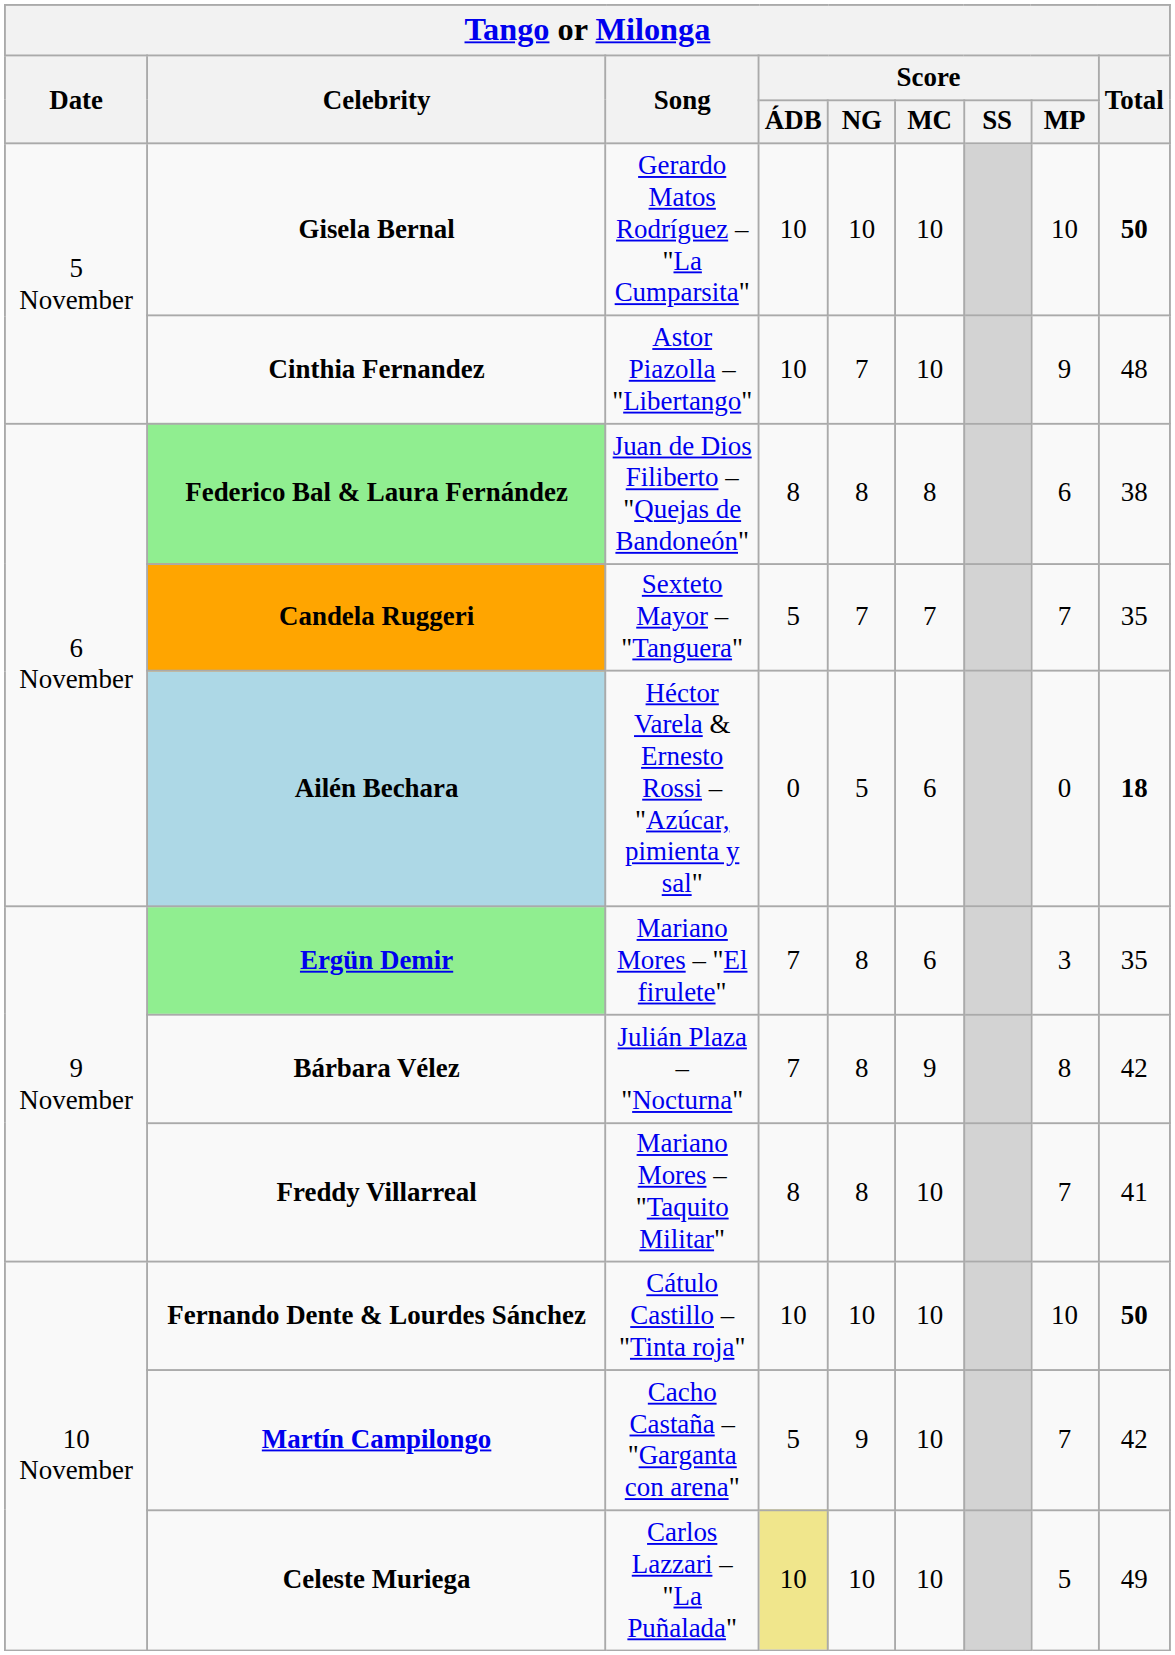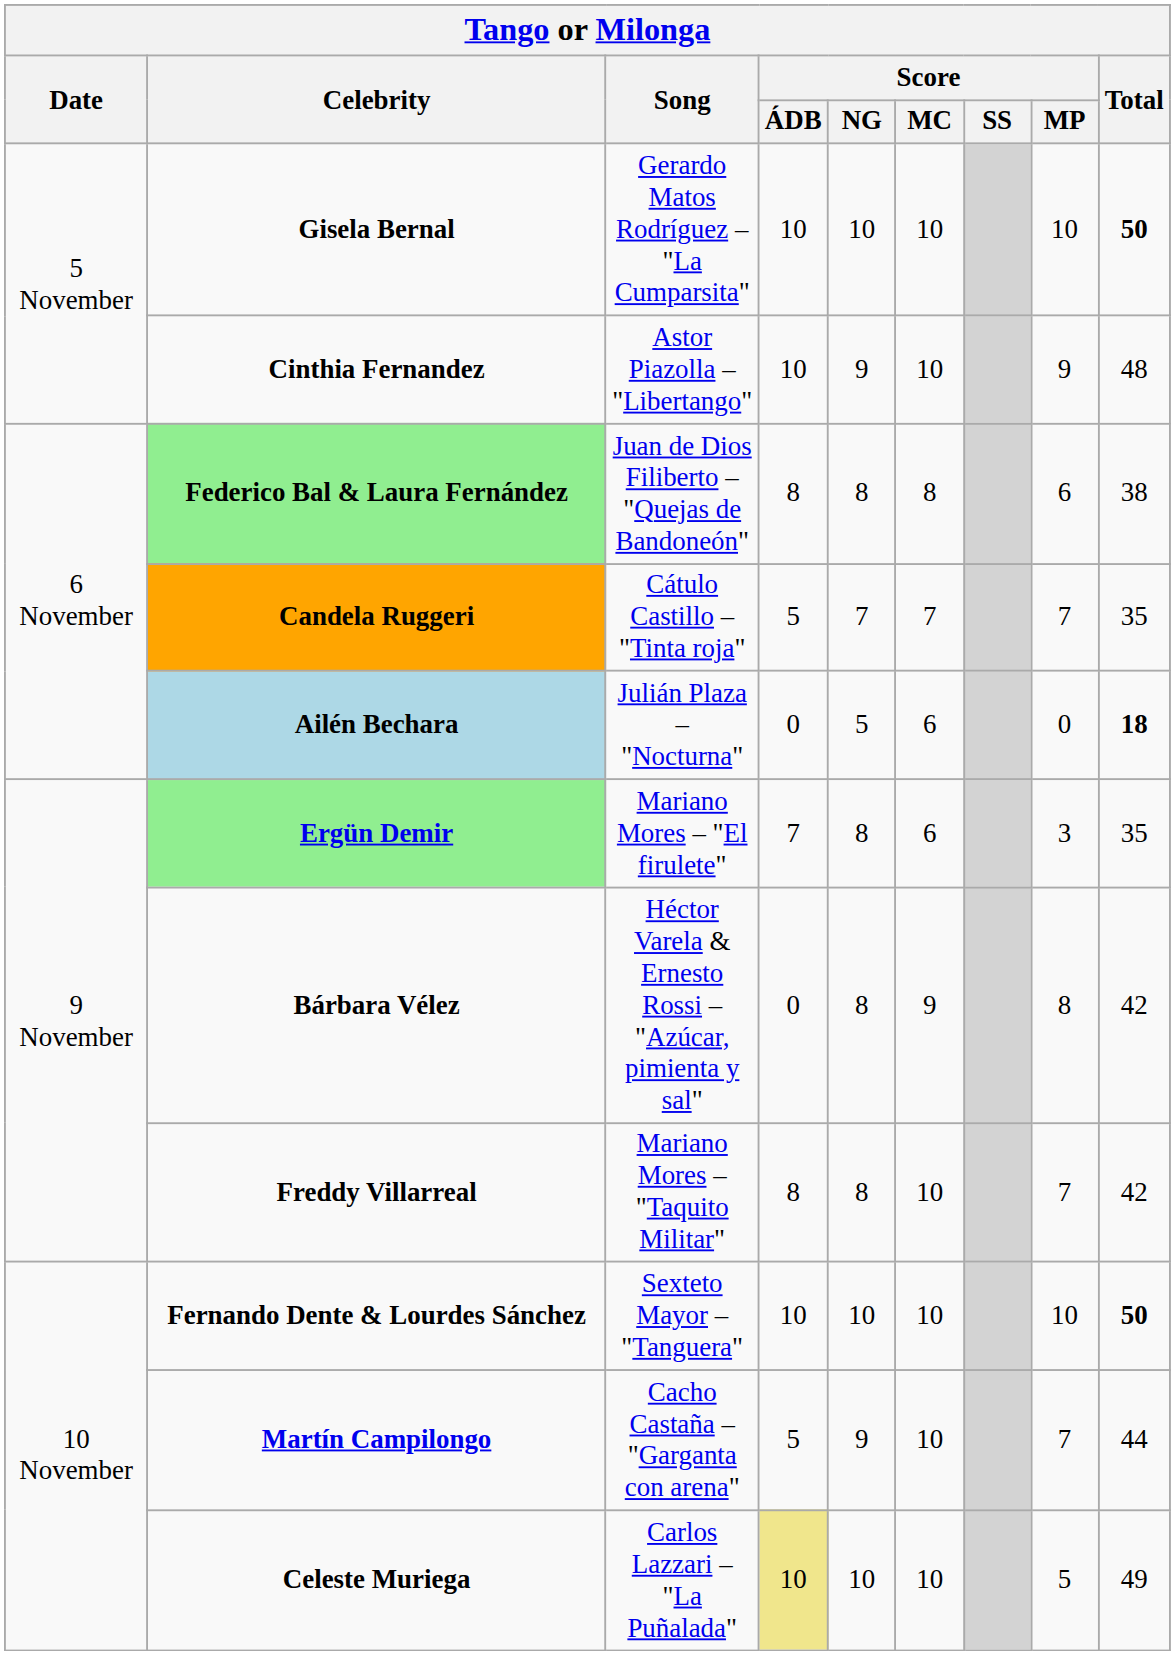(862, 369) 7 -> (862, 369) 9
(682, 617) Sexteto Mayor – "Tanguera" -> (682, 617) Cátulo Castillo – "Tinta roja"
(682, 788) Héctor Varela & Ernesto Rossi – "Azúcar, pimienta y sal" -> (682, 725) Julián Plaza – "Nocturna"
(682, 1068) Julián Plaza – "Nocturna" -> (682, 1004) Héctor Varela & Ernesto Rossi – "Azúcar, pimienta y sal"
(793, 1068) 7 -> (793, 1004) 0
(1134, 1192) 41 -> (1134, 1192) 42
(682, 1315) Cátulo Castillo – "Tinta roja" -> (682, 1315) Sexteto Mayor – "Tanguera"
(1134, 1439) 42 -> (1134, 1439) 44
